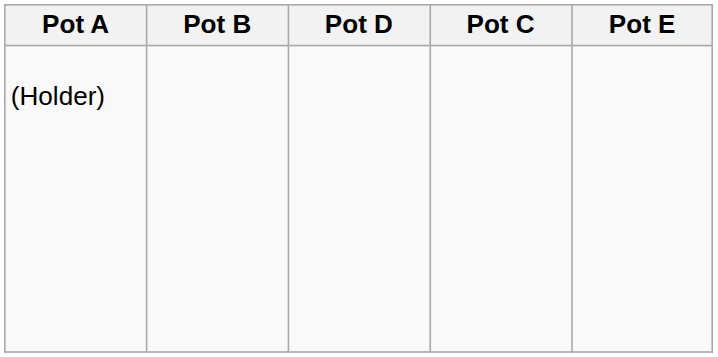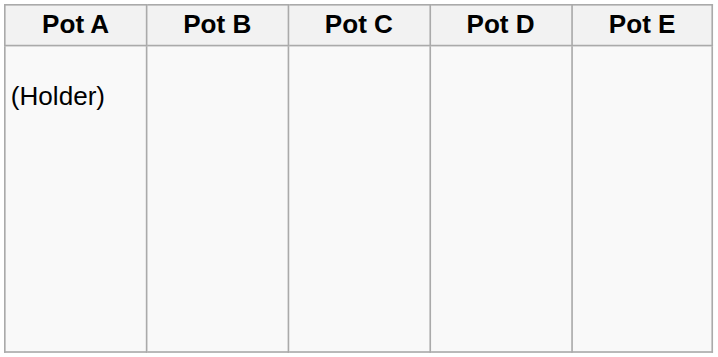columns swapped: (501, 25) <-> (359, 25)
